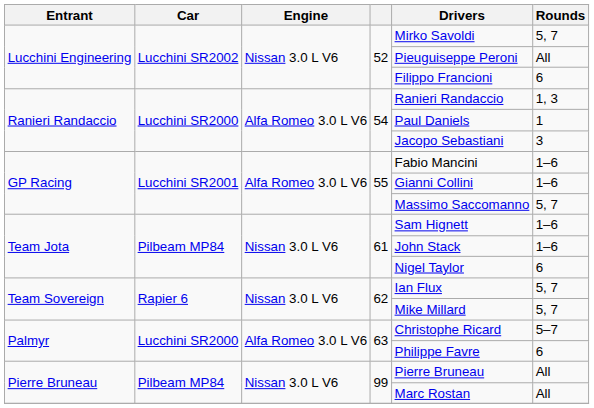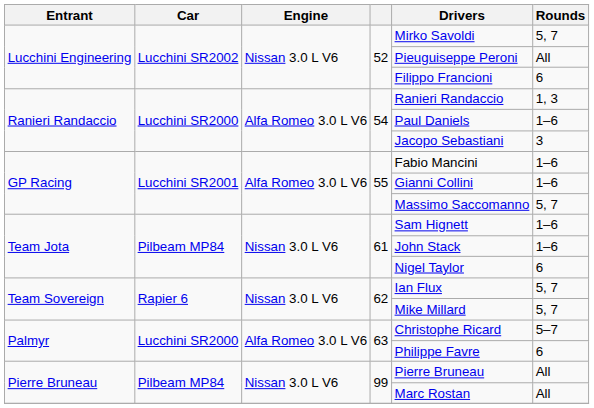(539, 120) 1 -> (547, 120) 1–6
